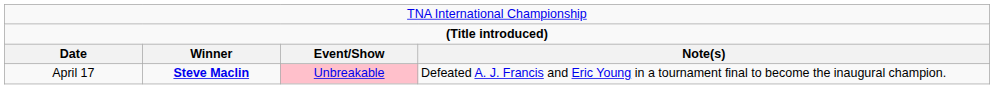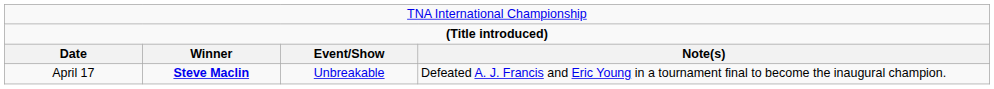(349, 73) pink background -> (349, 73) no background
